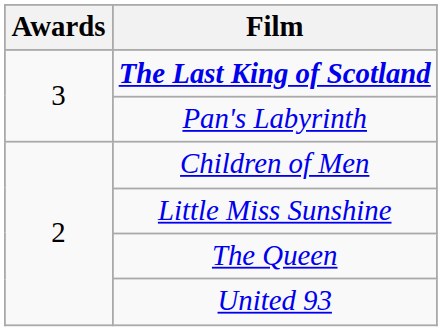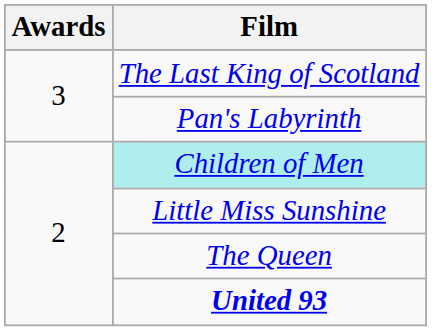(275, 73) bold -> (269, 73) normal
(275, 164) no background -> (269, 164) paleturquoise background
(275, 301) normal -> (269, 301) bold
